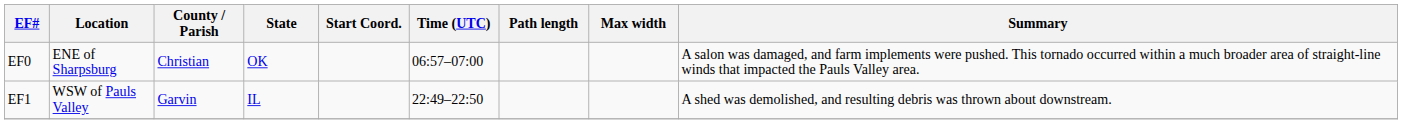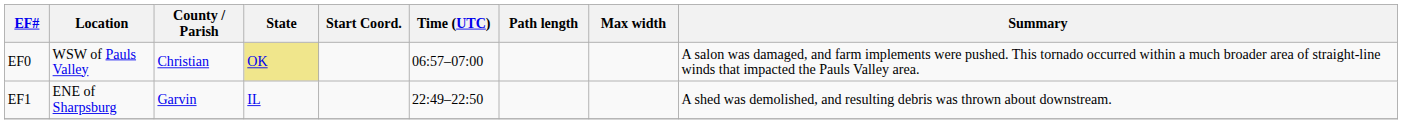(85, 61) ENE of Sharpsburg -> (94, 61) WSW of Pauls Valley
(257, 61) no background -> (257, 61) khaki background
(94, 99) WSW of Pauls Valley -> (85, 99) ENE of Sharpsburg
